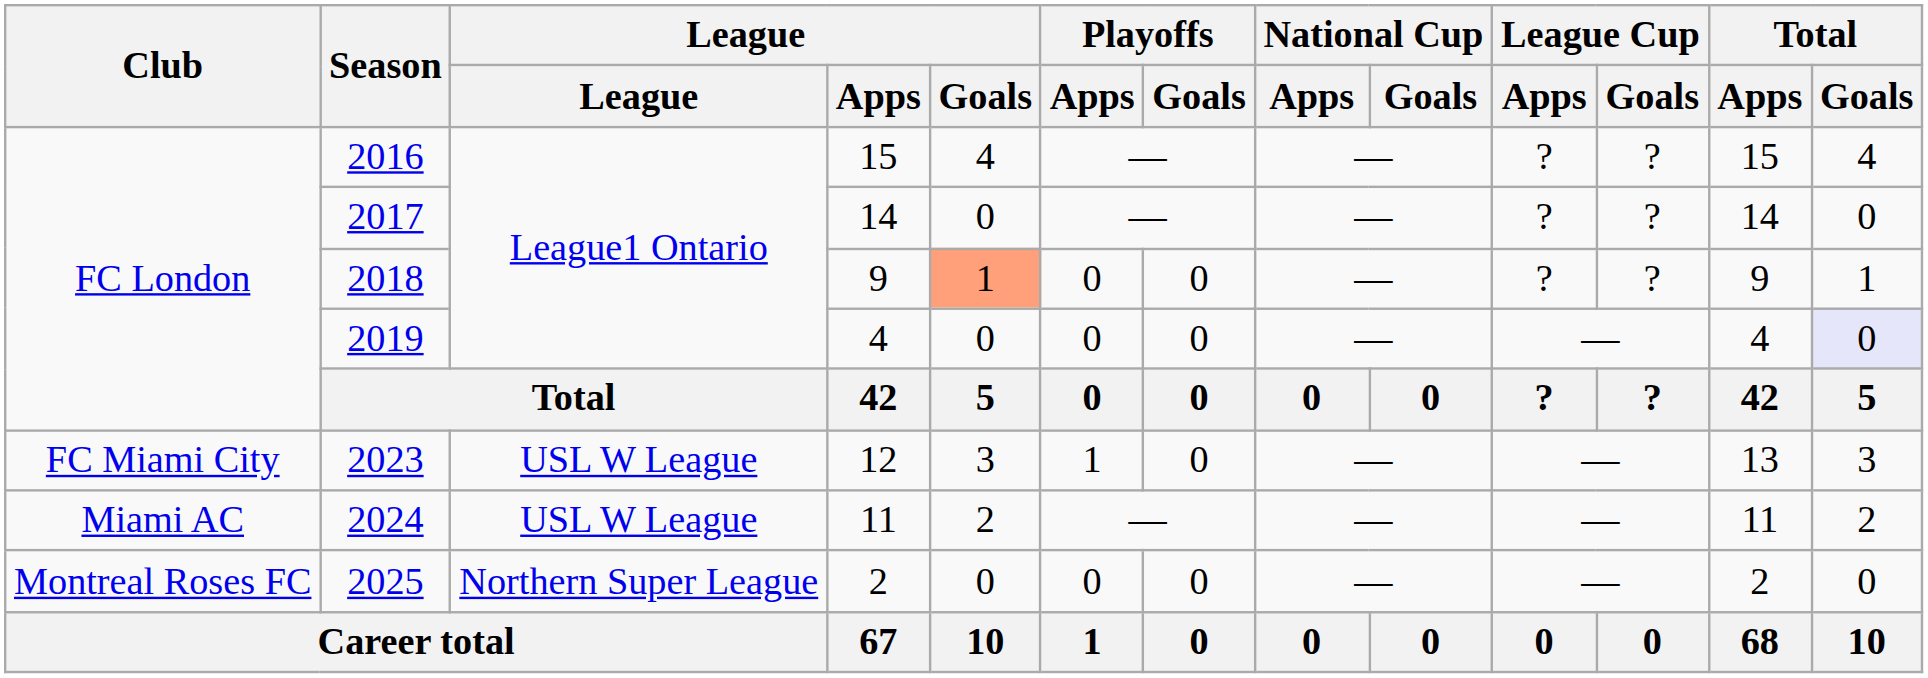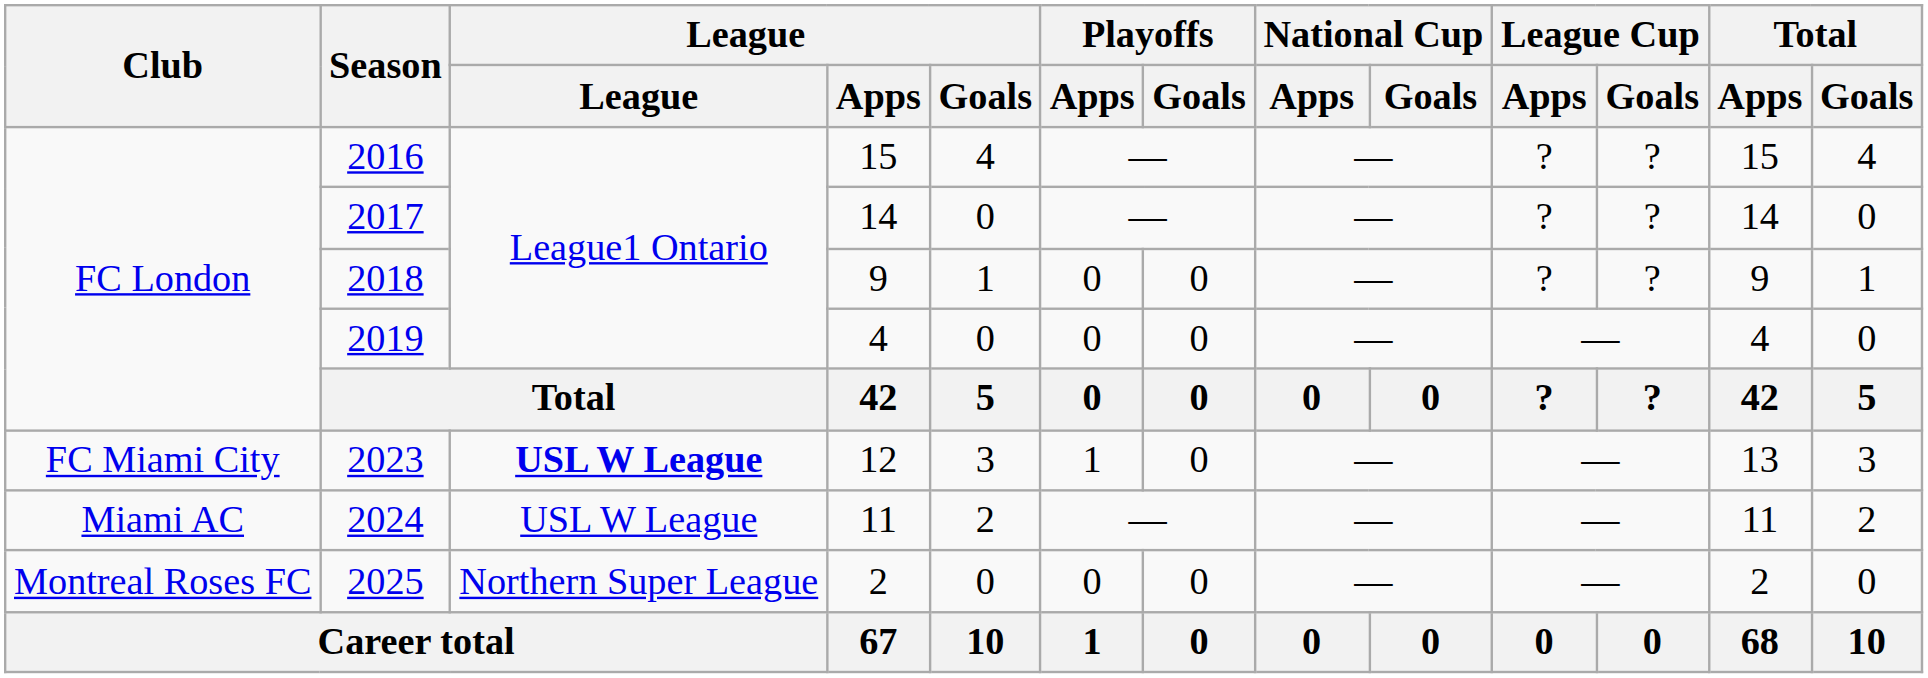(985, 277) lightsalmon background -> (985, 277) no background
(1867, 338) lavender background -> (1867, 338) no background
(639, 459) normal -> (639, 459) bold
